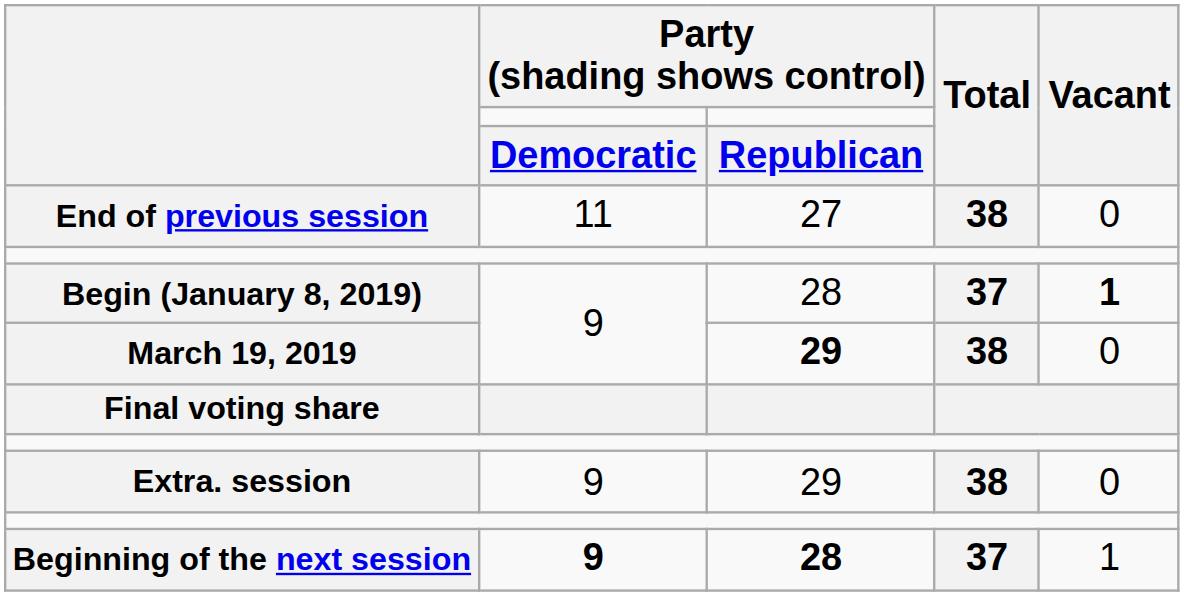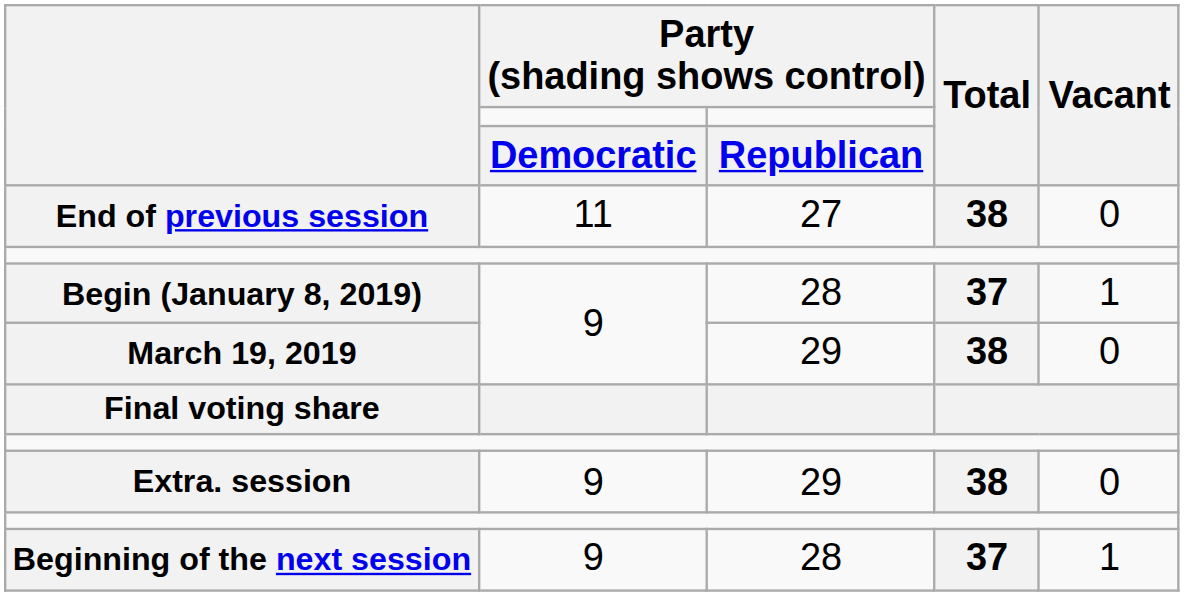(1110, 292) bold -> (1110, 292) normal
(821, 352) bold -> (821, 352) normal
(593, 558) bold -> (593, 558) normal
(821, 558) bold -> (821, 558) normal
